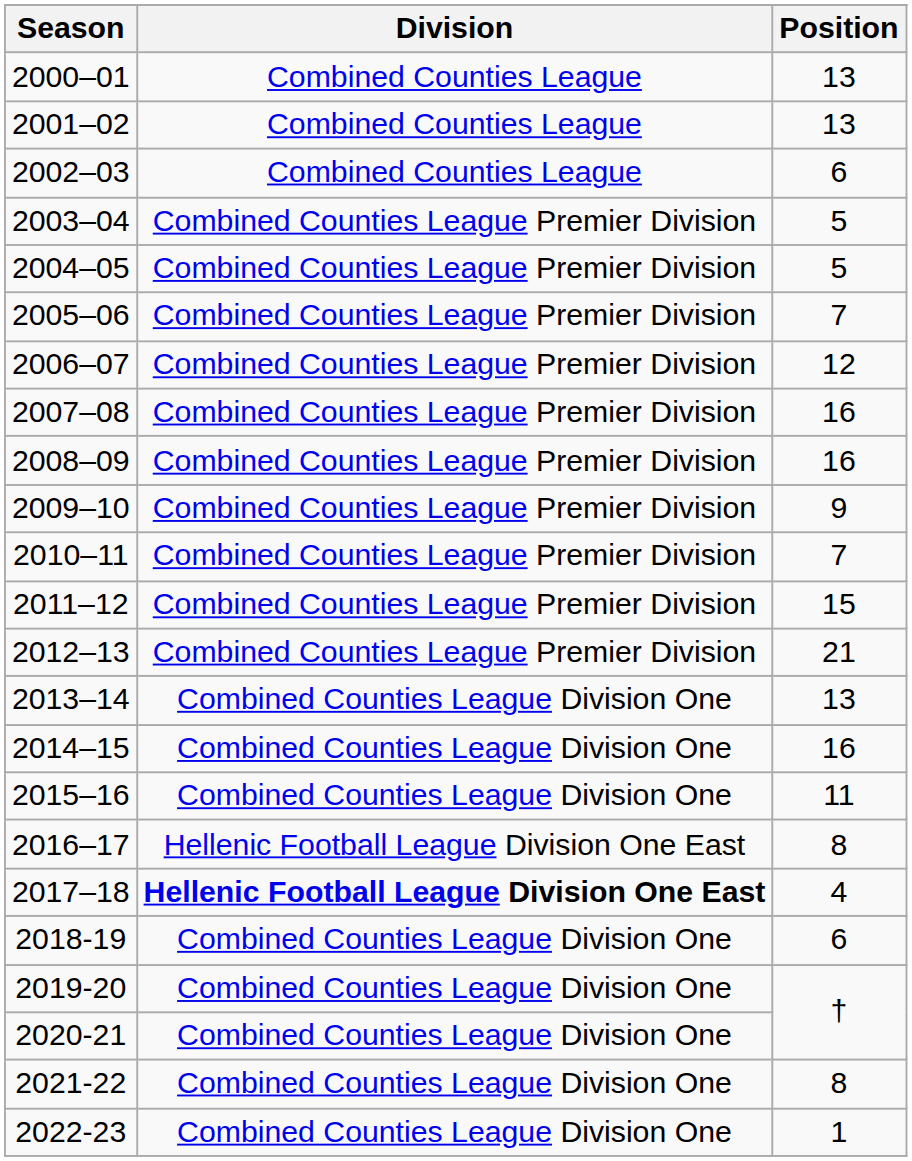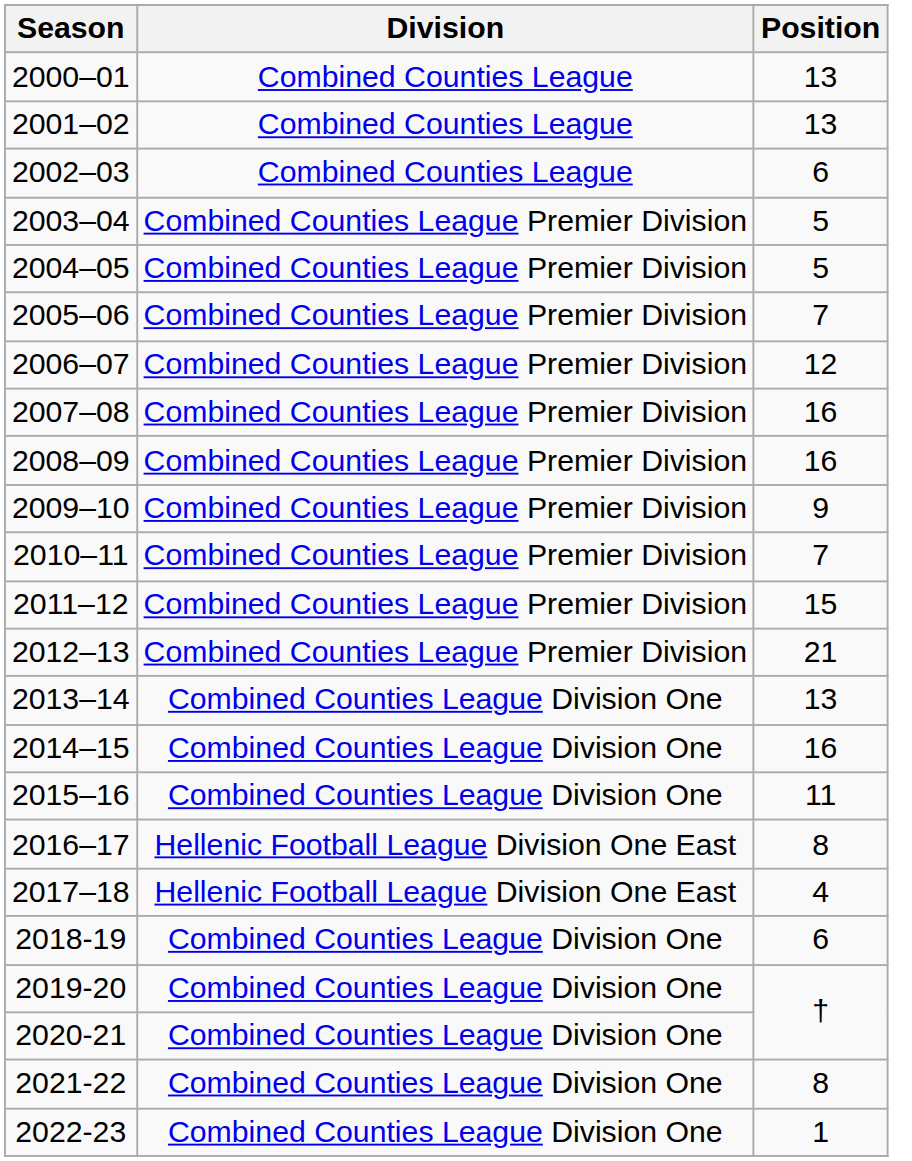(454, 891) bold -> (445, 891) normal
